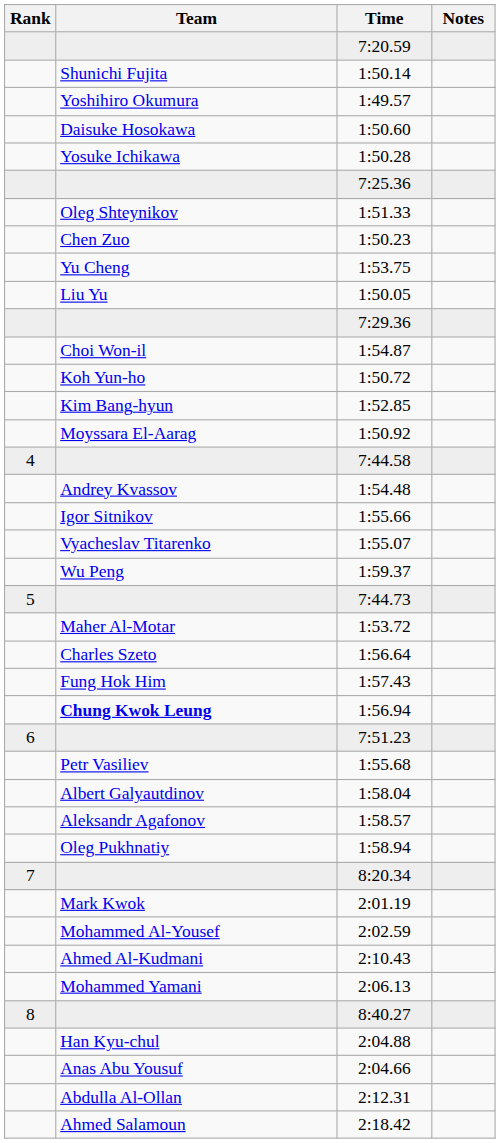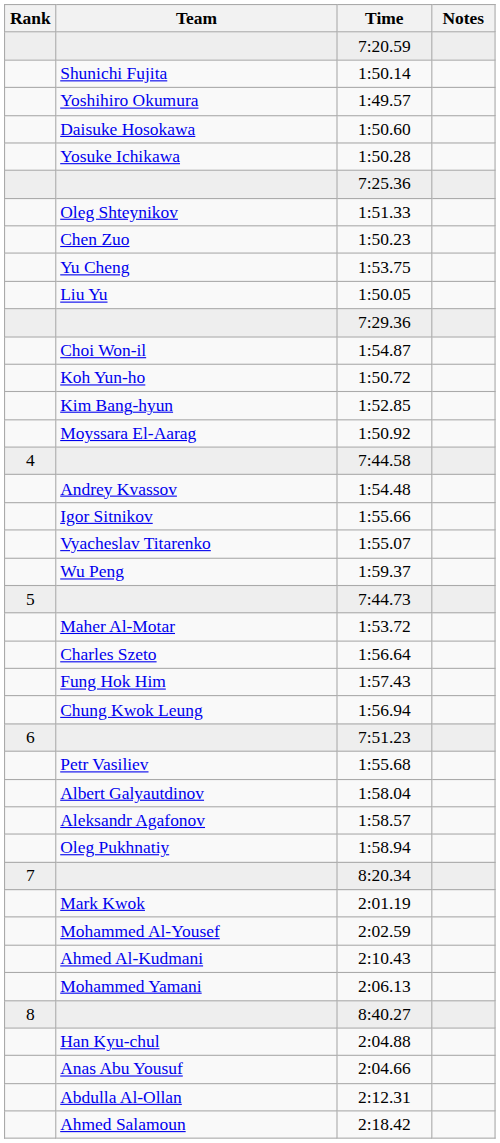(136, 709) bold -> (131, 709) normal
